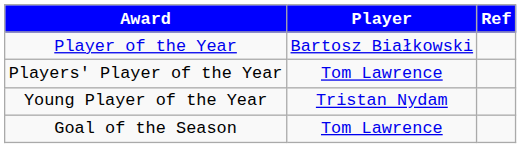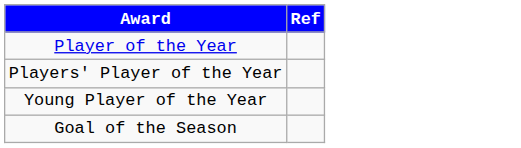- column: (382, 18)
